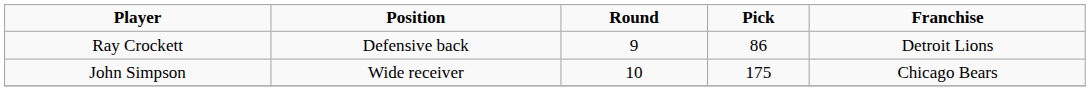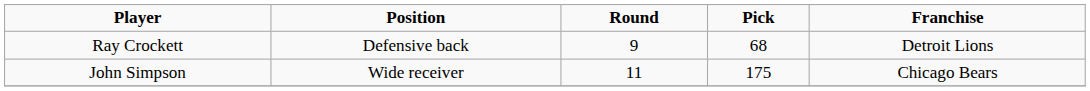(758, 45) 86 -> (758, 45) 68
(634, 72) 10 -> (634, 72) 11
